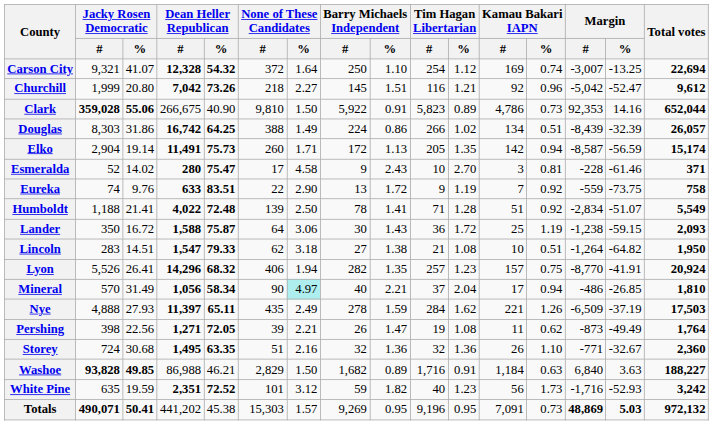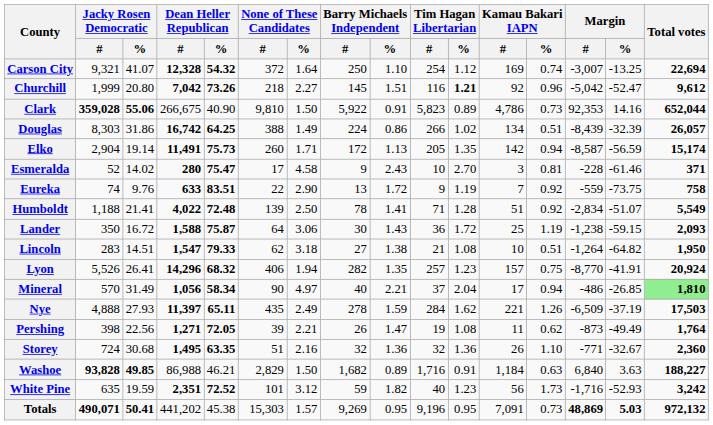(465, 88) normal -> (465, 88) bold
(306, 289) paleturquoise background -> (306, 289) no background
(691, 289) no background -> (691, 289) lightgreen background
